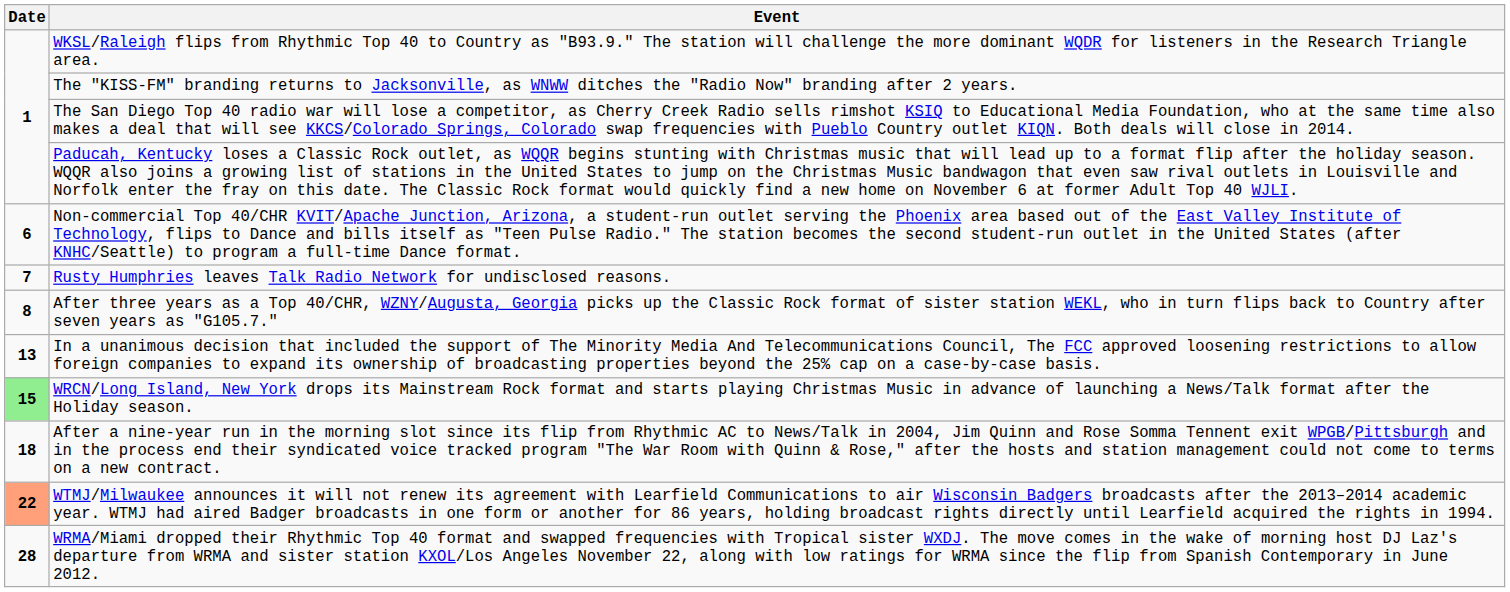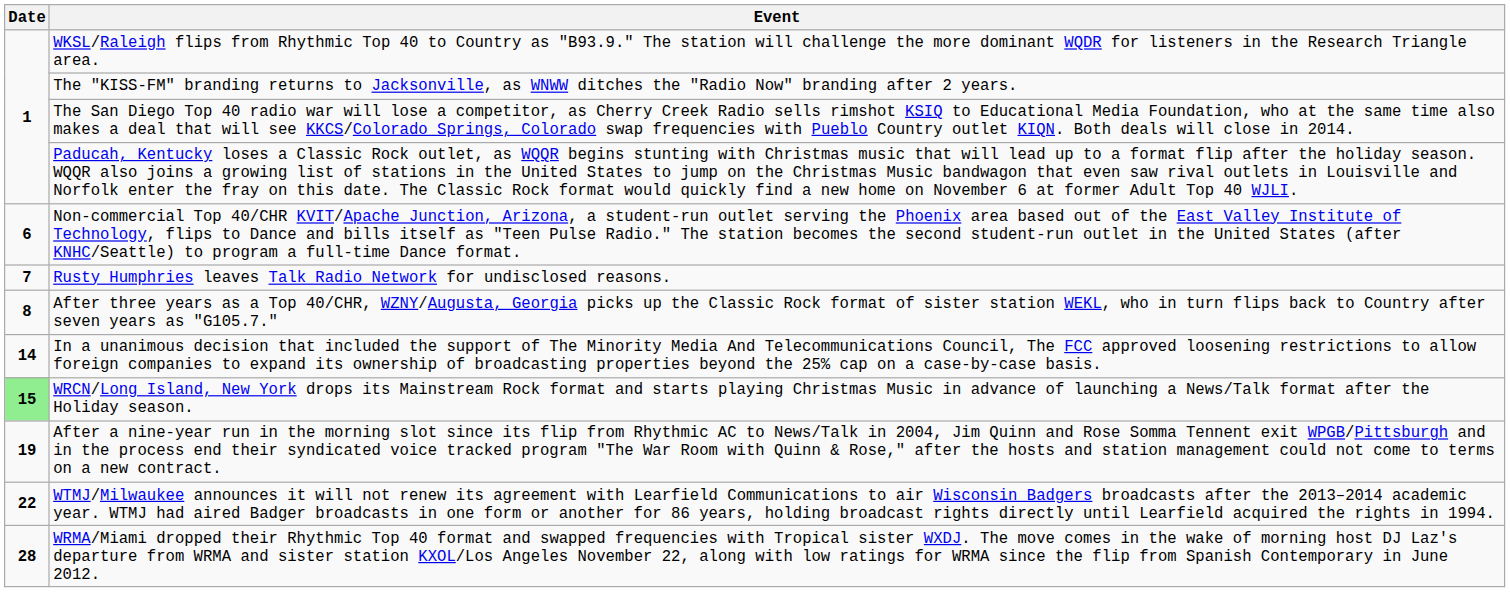(27, 356) 13 -> (27, 356) 14
(27, 452) 18 -> (27, 452) 19
(27, 504) lightsalmon background -> (27, 504) no background
